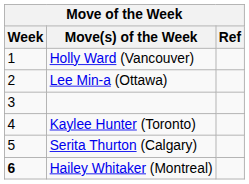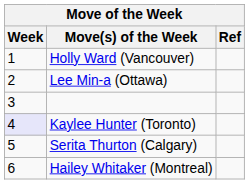(11, 124) no background -> (11, 124) lavender background
(11, 168) bold -> (11, 168) normal
